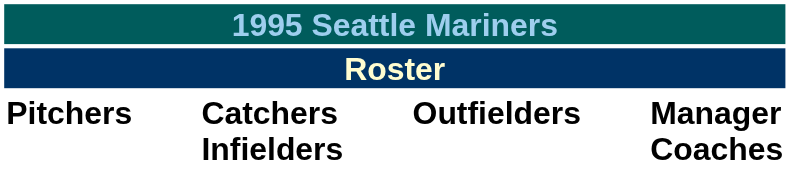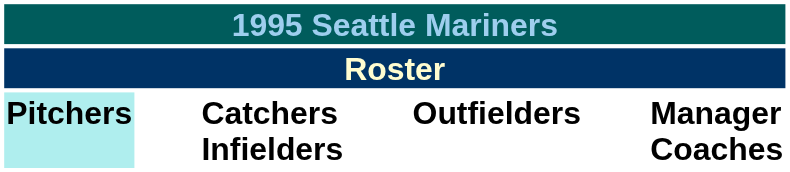(69, 112) no background -> (69, 112) paleturquoise background
